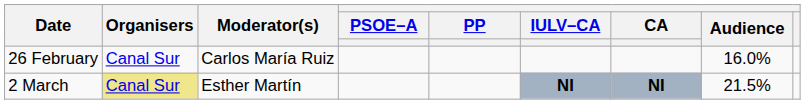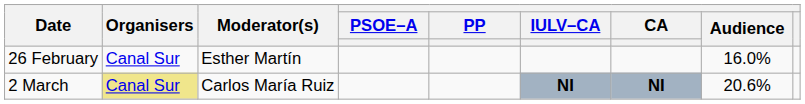(268, 59) Carlos María Ruiz -> (251, 59) Esther Martín
(251, 85) Esther Martín -> (268, 85) Carlos María Ruiz
(747, 85) 21.5% -> (747, 85) 20.6%
